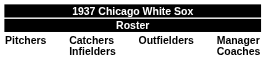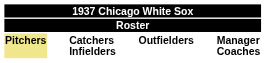(26, 40) no background -> (26, 40) khaki background
